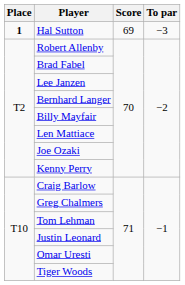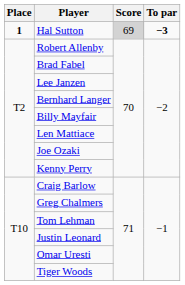(129, 30) no background -> (129, 30) lightgrey background
(162, 30) normal -> (162, 30) bold
